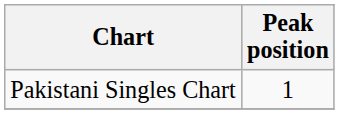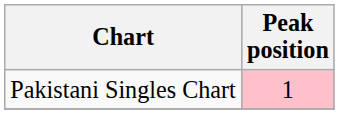(288, 89) no background -> (288, 89) pink background
